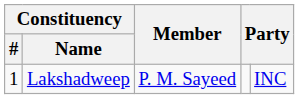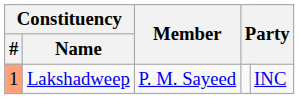(14, 78) no background -> (14, 78) lightsalmon background
